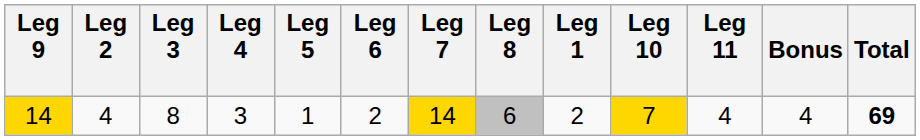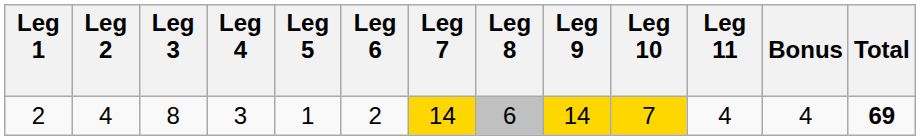columns swapped: (577, 37) <-> (38, 37)
